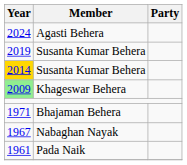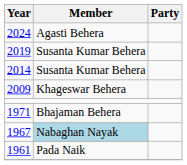(19, 70) gold background -> (19, 70) no background
(19, 88) lightgreen background -> (19, 88) no background
(77, 132) no background -> (77, 132) lightblue background
